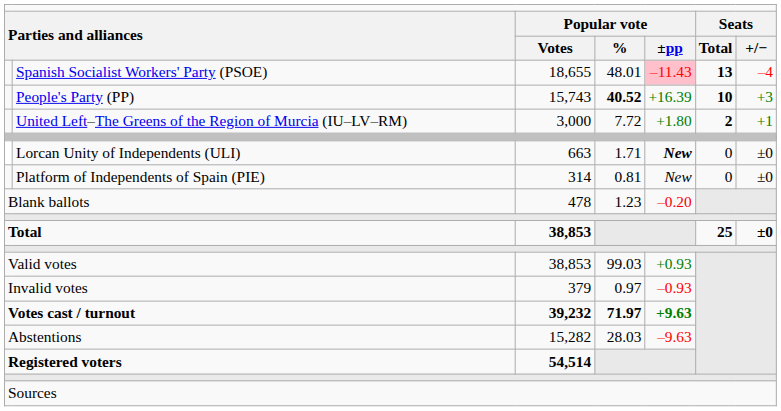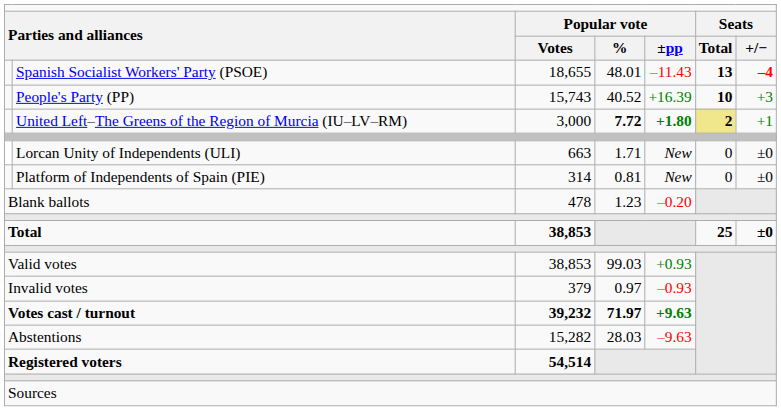(671, 72) pink background -> (671, 72) no background
(765, 72) normal -> (765, 72) bold
(624, 96) bold -> (624, 96) normal
(628, 121) normal -> (628, 121) bold
(674, 121) normal -> (674, 121) bold
(729, 121) no background -> (729, 121) khaki background
(678, 152) bold -> (678, 152) normal
